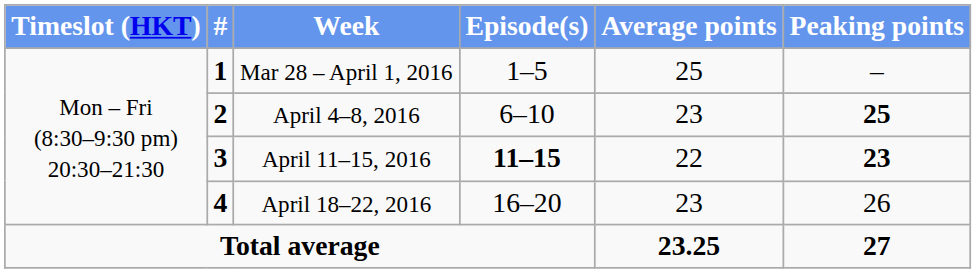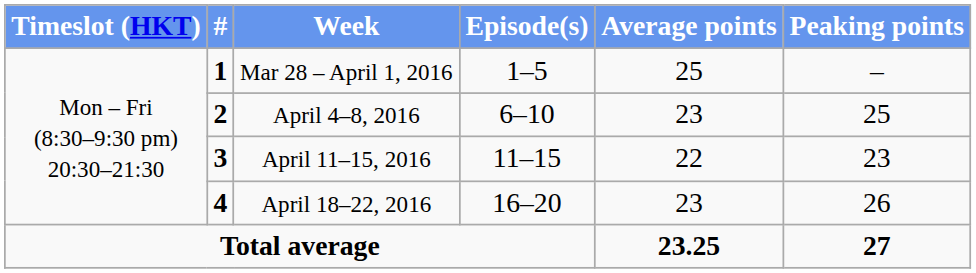(877, 114) bold -> (877, 114) normal
(527, 158) bold -> (527, 158) normal
(877, 158) bold -> (877, 158) normal
